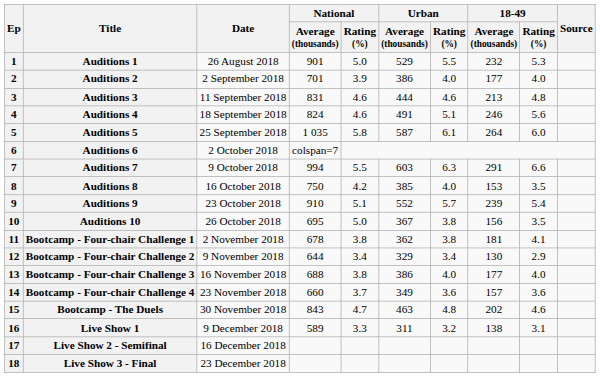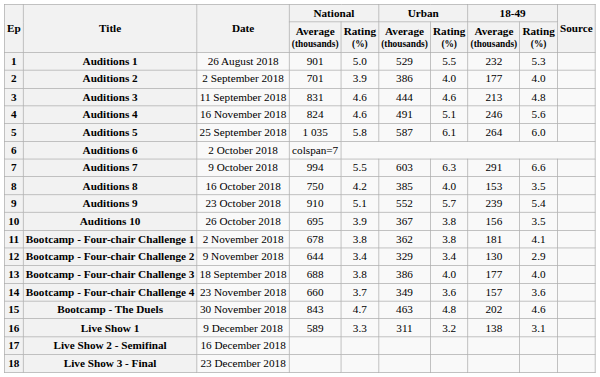(243, 114) 18 September 2018 -> (243, 114) 16 November 2018
(360, 221) 5.0 -> (360, 221) 3.9
(243, 274) 16 November 2018 -> (243, 274) 18 September 2018
